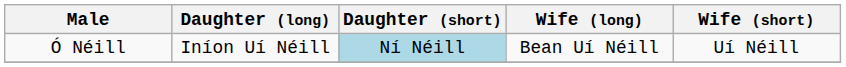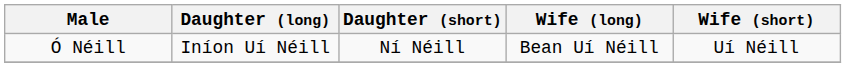(422, 48) lightblue background -> (422, 48) no background
